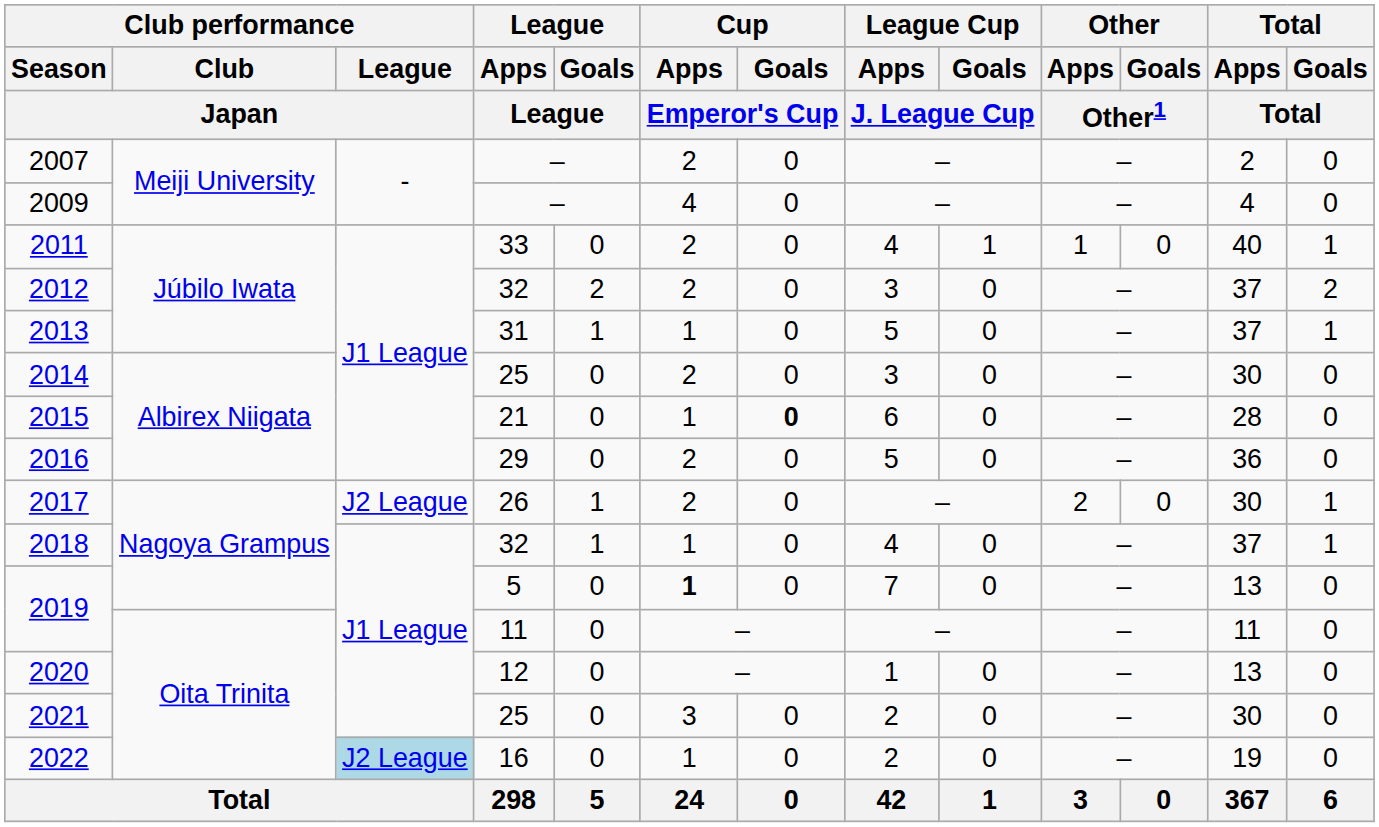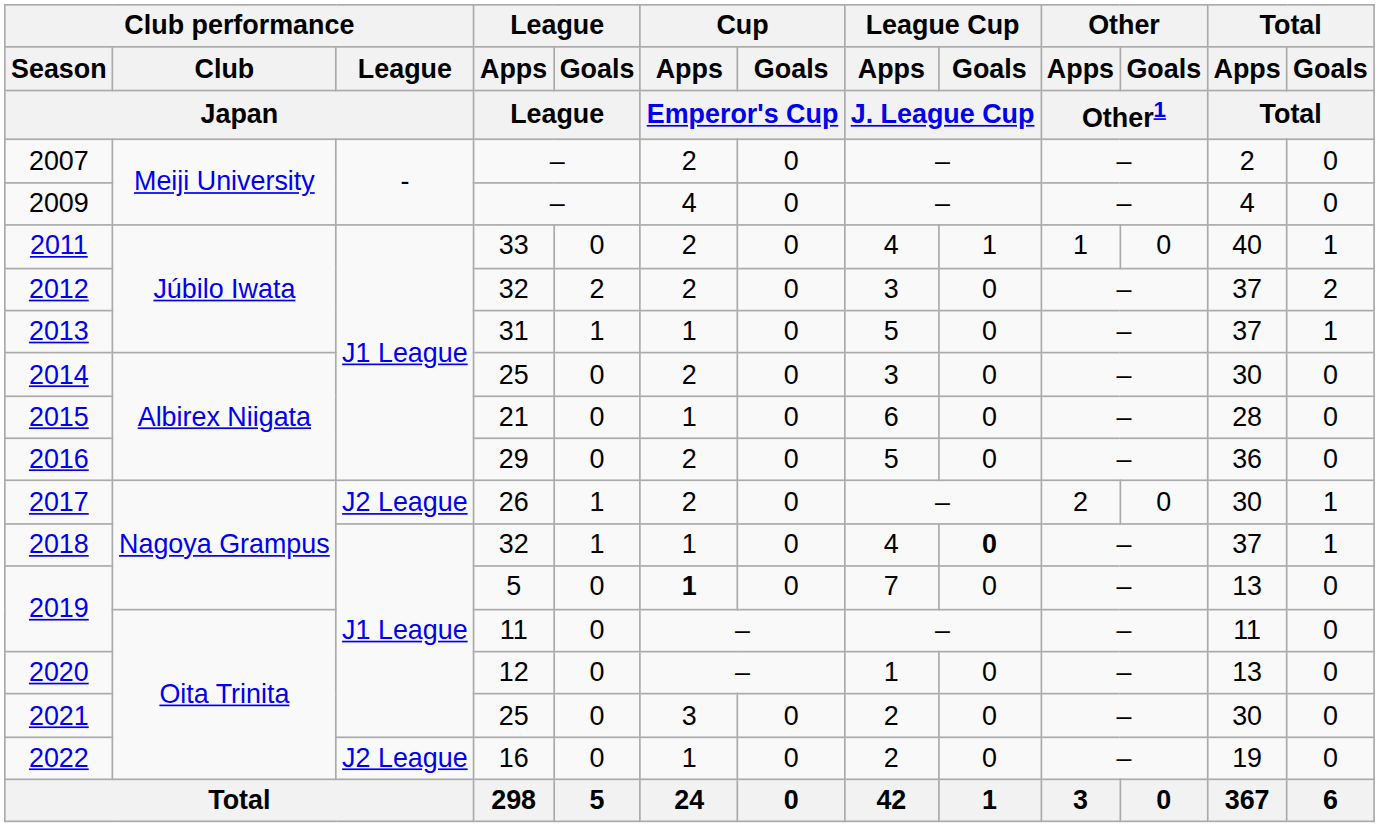(791, 416) bold -> (791, 416) normal
(989, 544) normal -> (989, 544) bold
(405, 757) lightblue background -> (405, 757) no background
